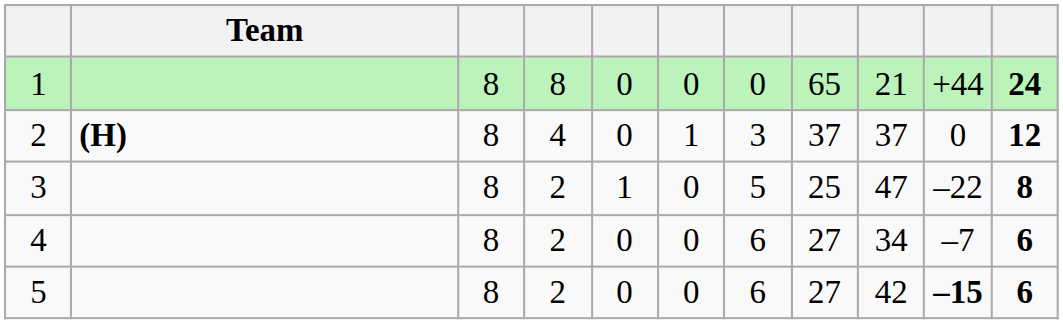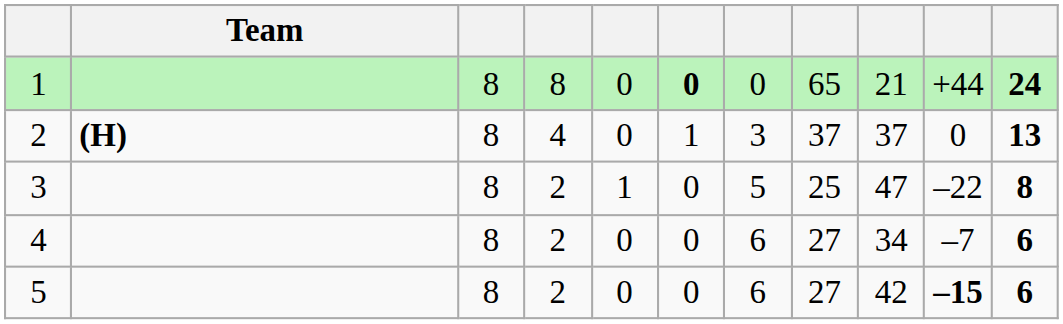(691, 82) normal -> (691, 82) bold
(1025, 135) 12 -> (1025, 135) 13
